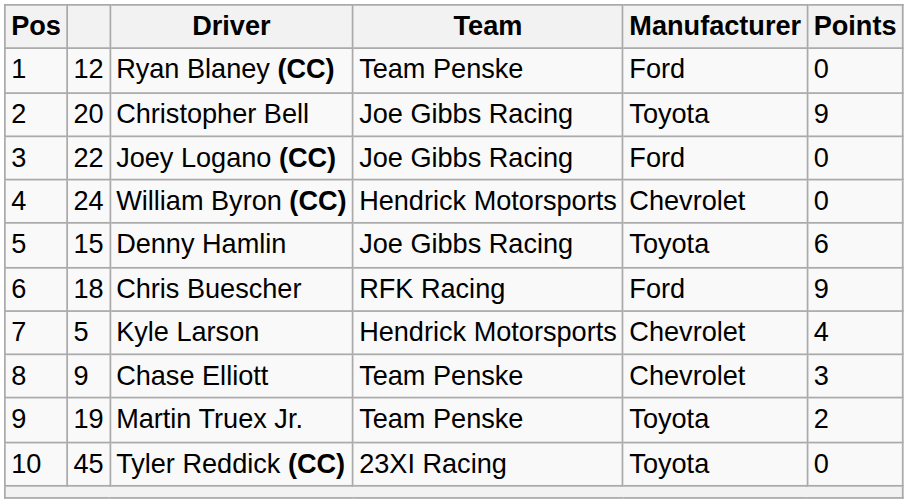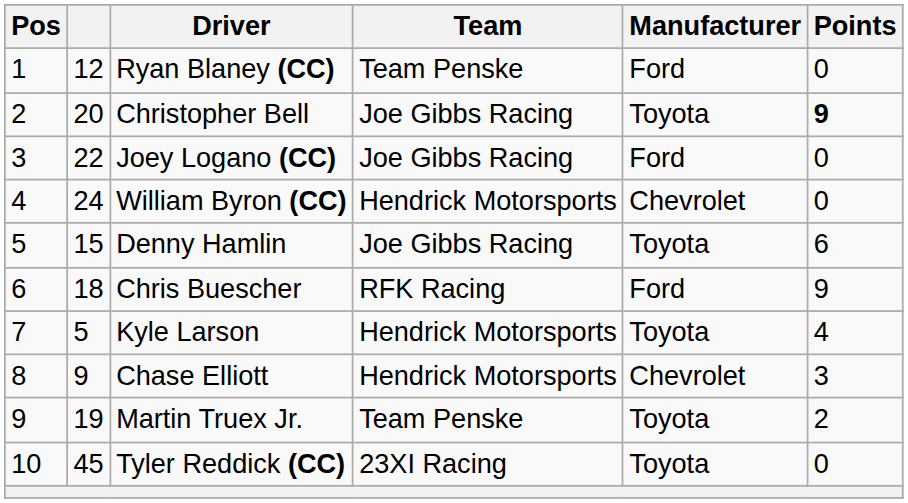(821, 113) normal -> (821, 113) bold
(687, 331) Chevrolet -> (669, 331) Toyota
(441, 375) Team Penske -> (488, 375) Hendrick Motorsports
